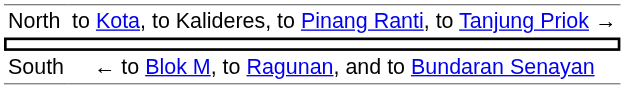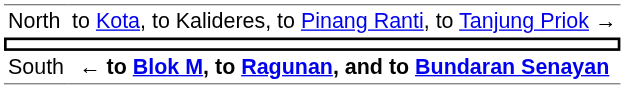(344, 66) normal -> (344, 66) bold
